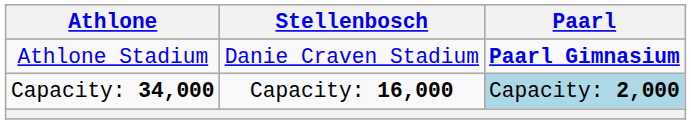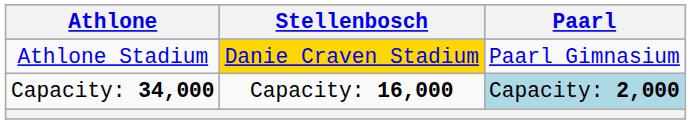(352, 57) no background -> (352, 57) gold background
(584, 57) bold -> (584, 57) normal
